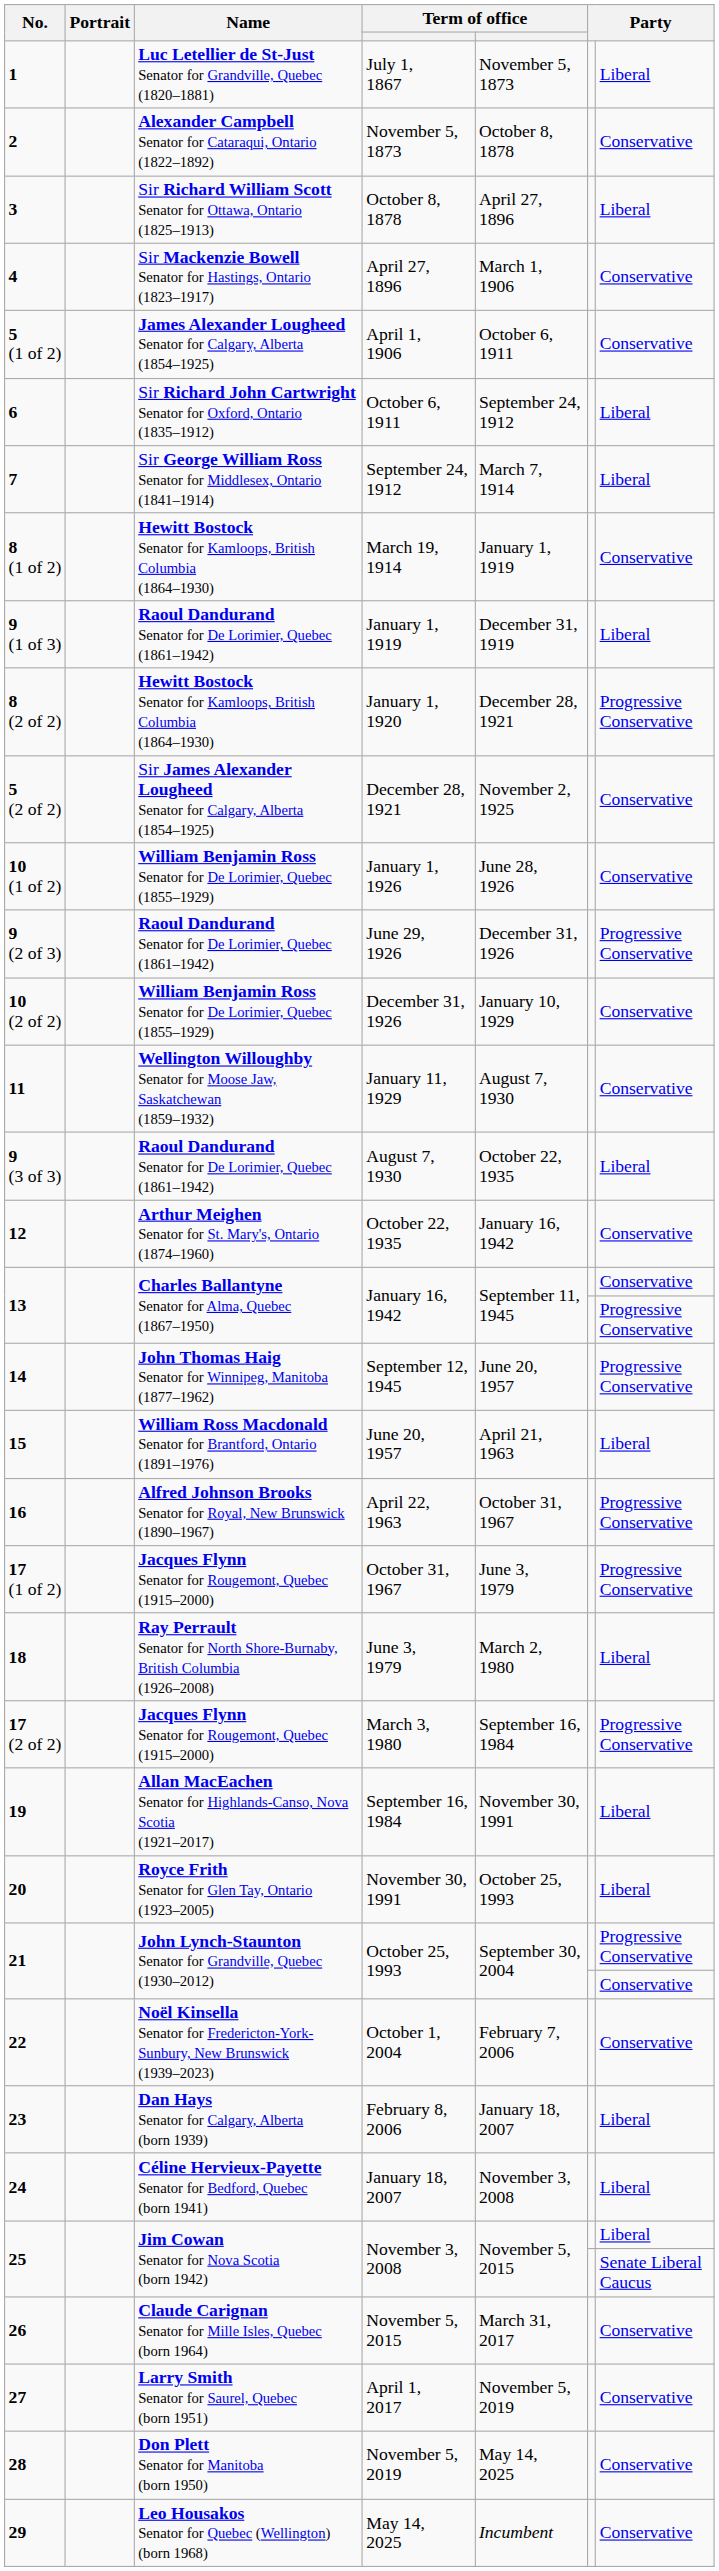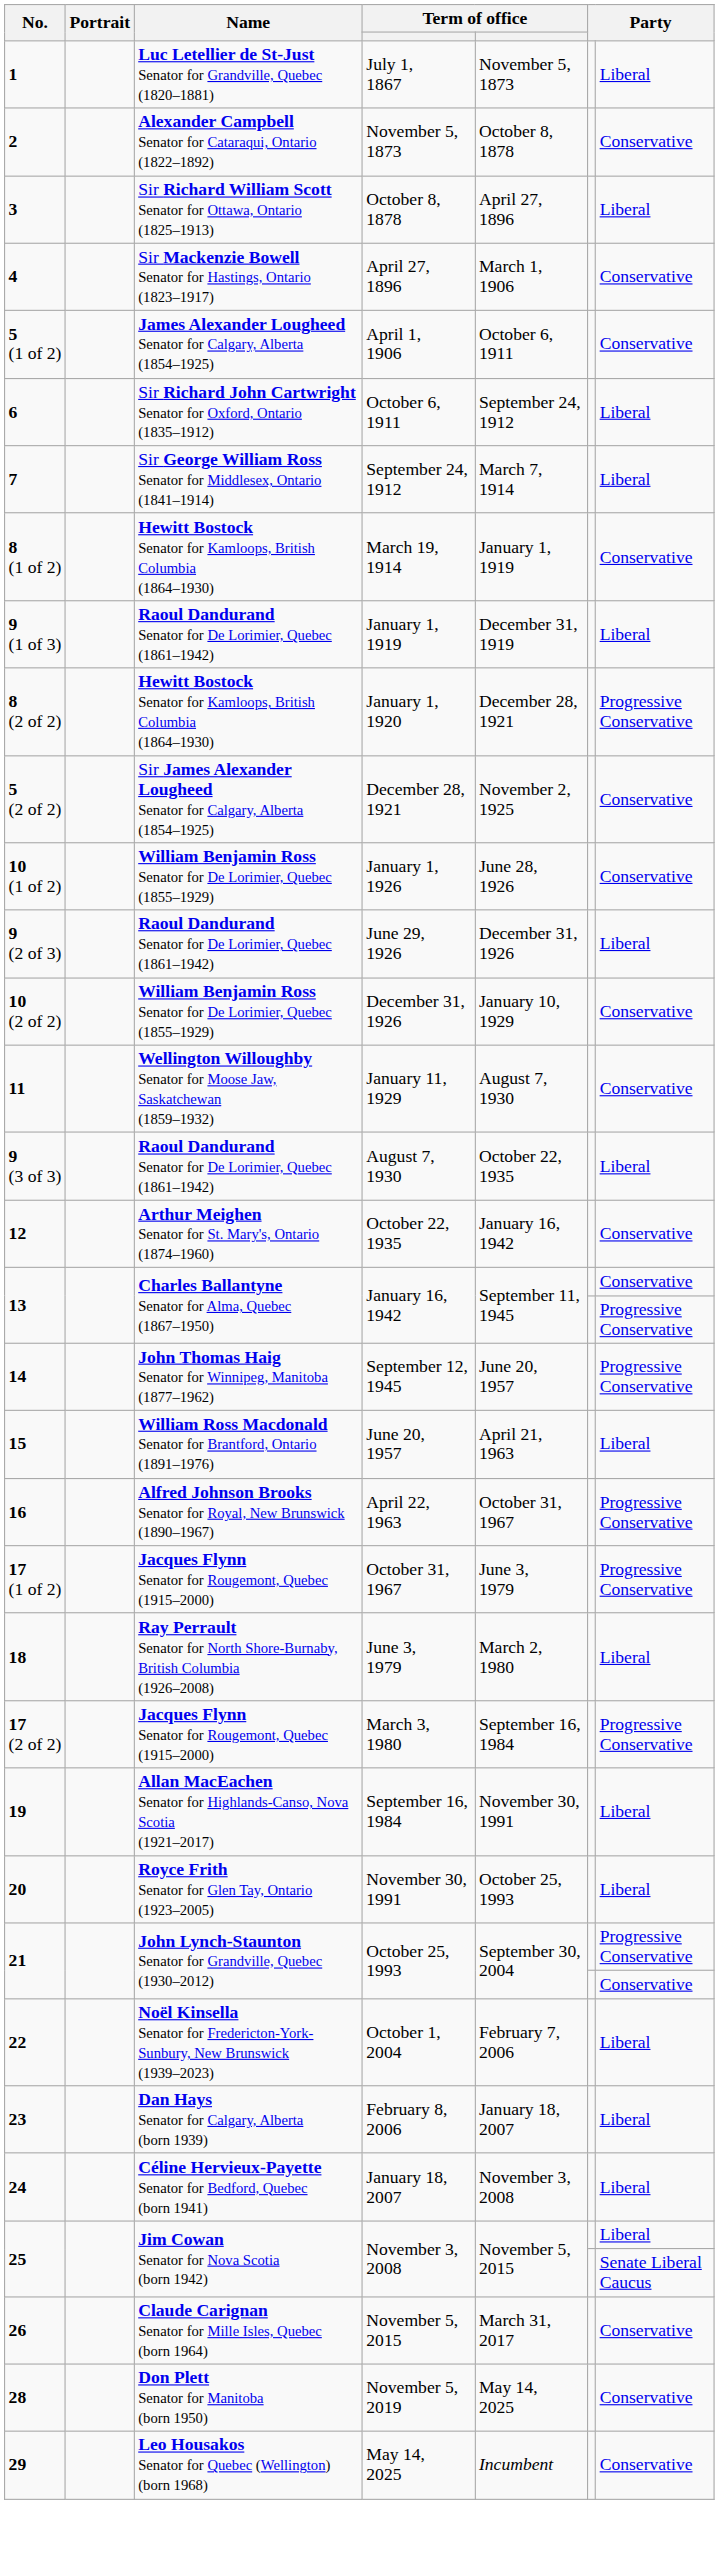(646, 943) Progressive Conservative -> (625, 943) Liberal
(646, 2042) Conservative -> (625, 2042) Liberal
- row: (17, 2397)
